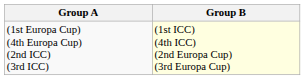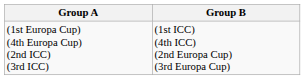(193, 48) lightyellow background -> (193, 48) no background
